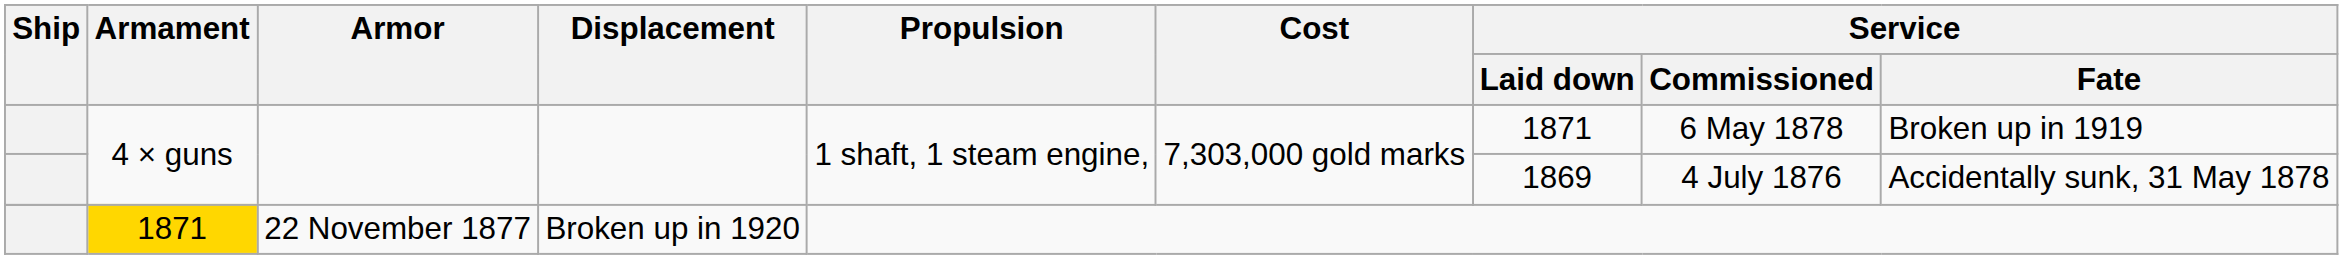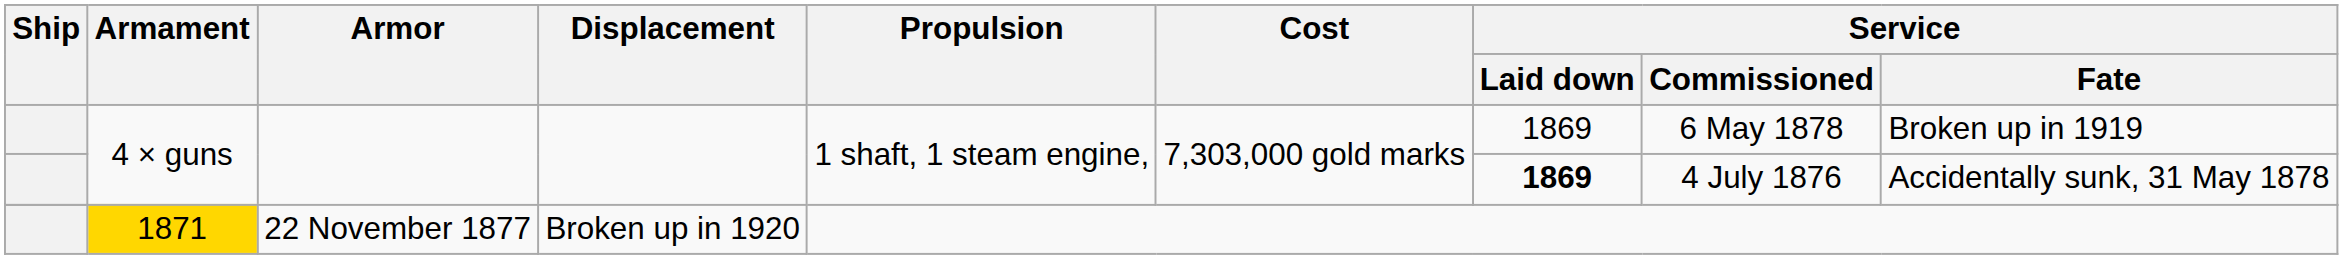(1557, 128) 1871 -> (1557, 128) 1869
(1557, 178) normal -> (1557, 178) bold
